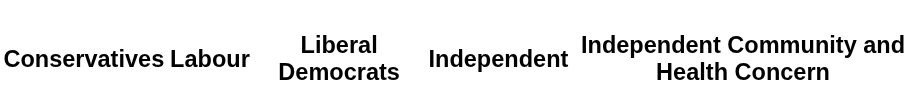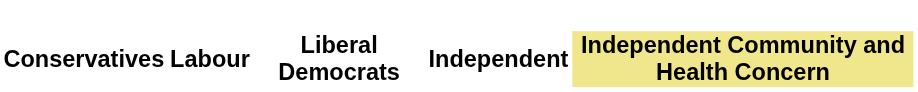(743, 58) no background -> (743, 58) khaki background
